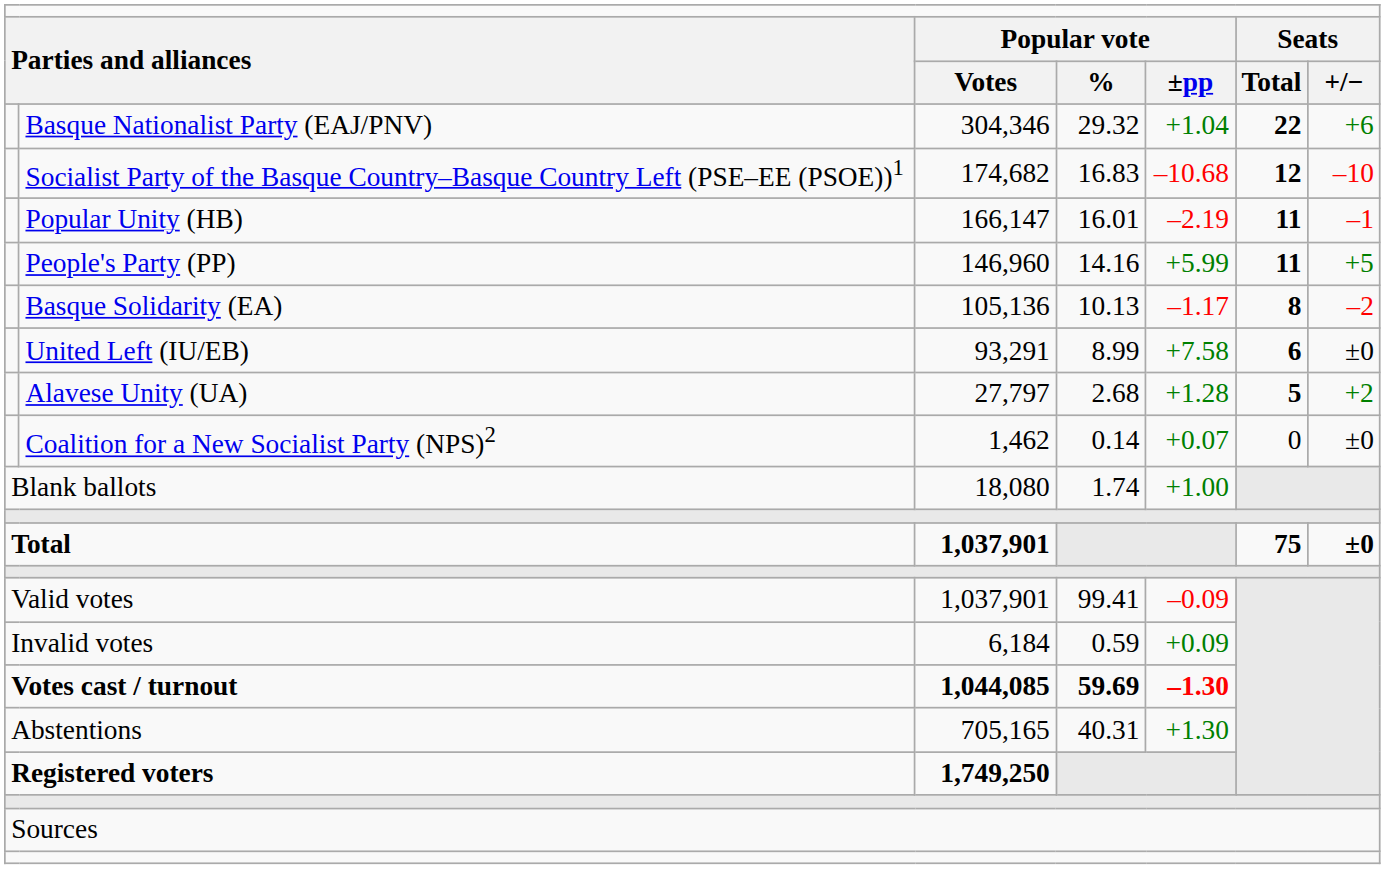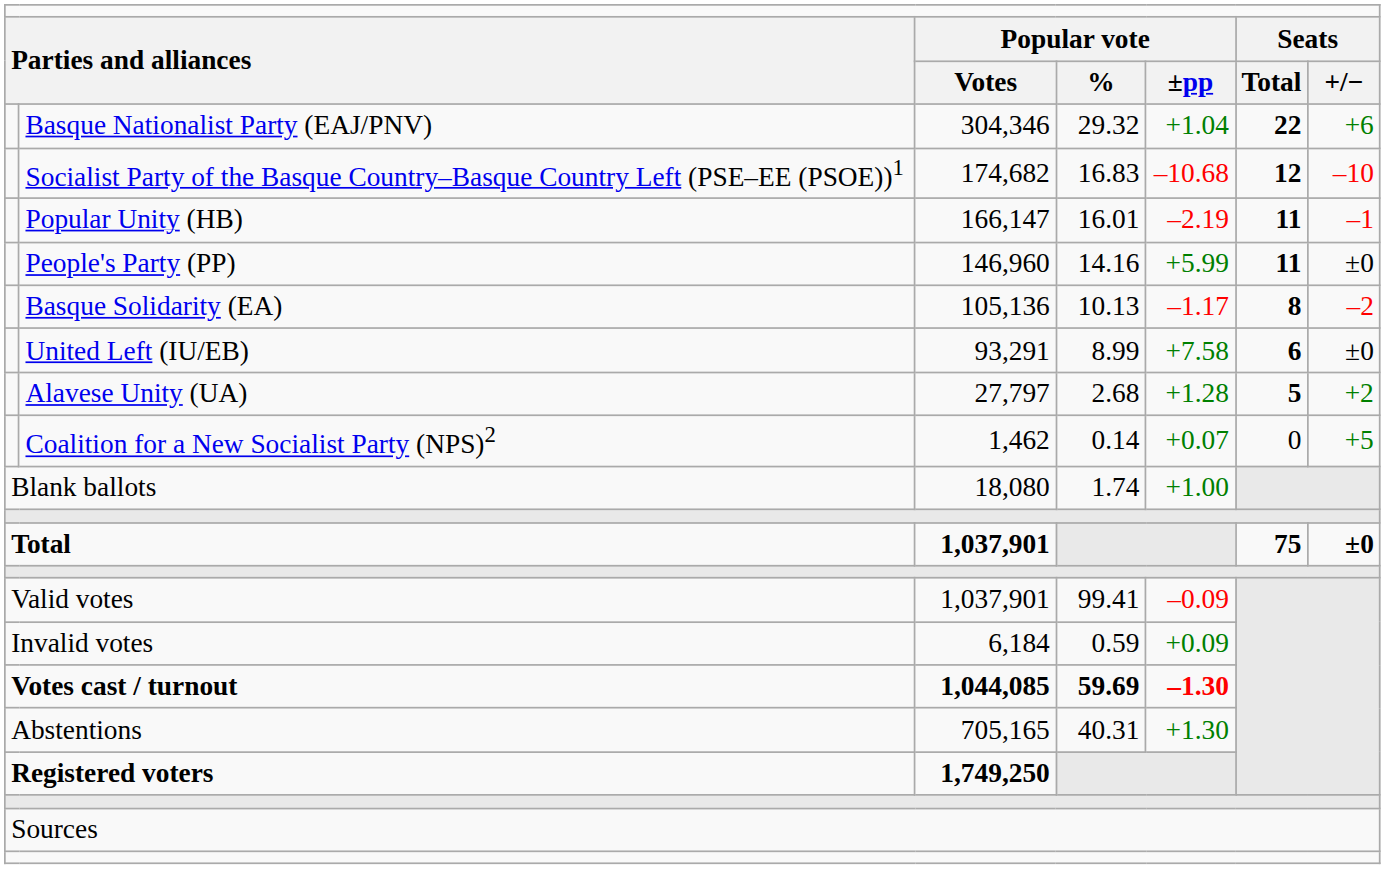(1359, 263) +5 -> (1359, 263) ±0
(1359, 440) ±0 -> (1359, 440) +5
